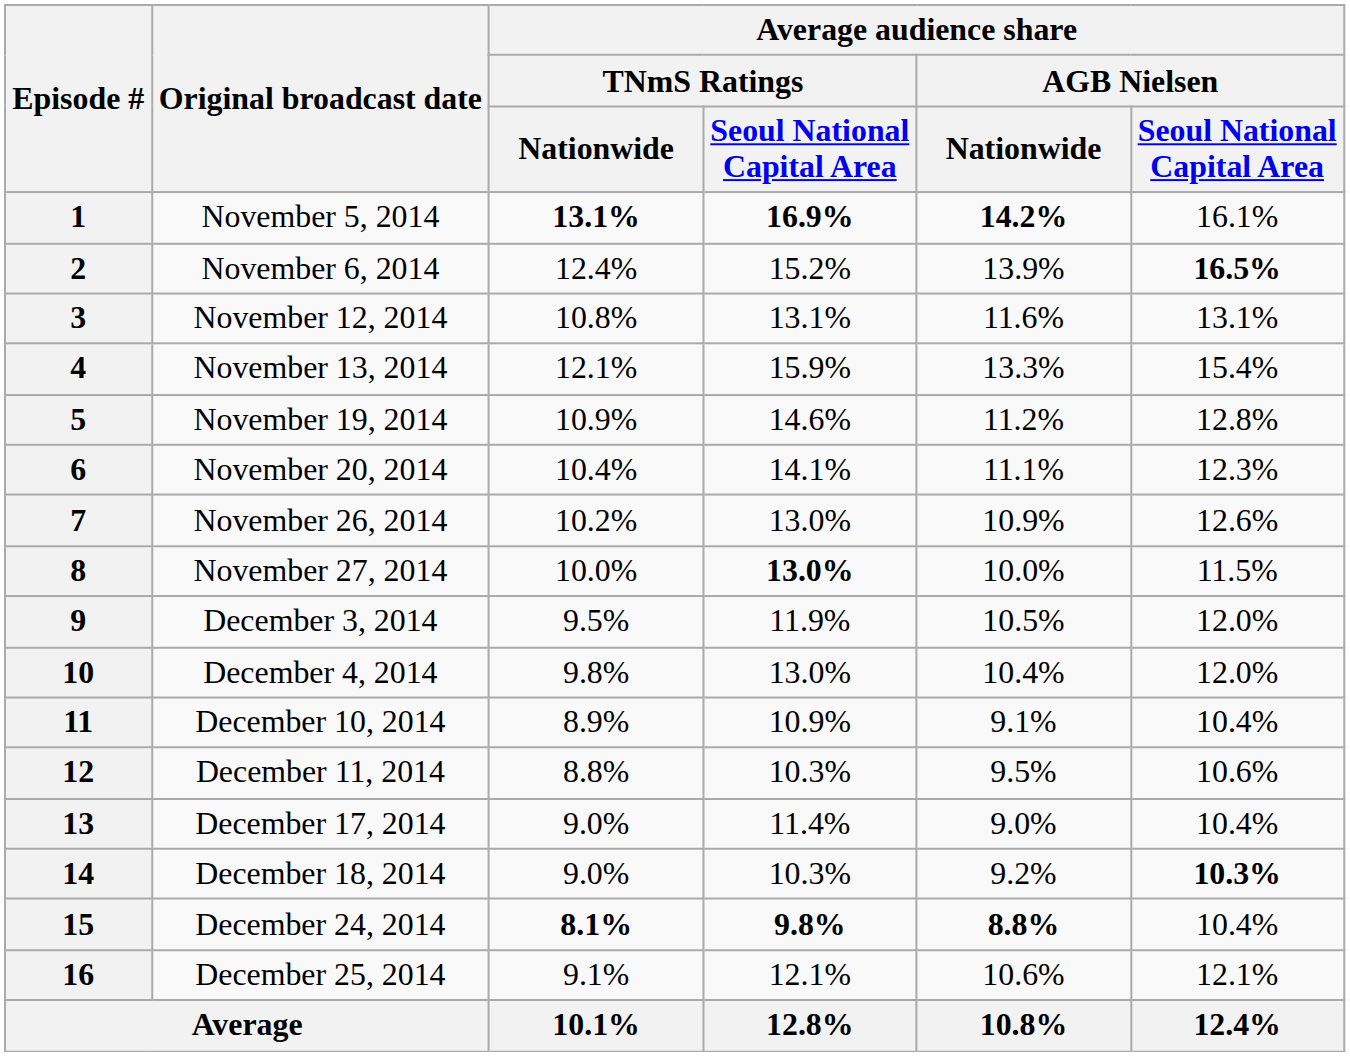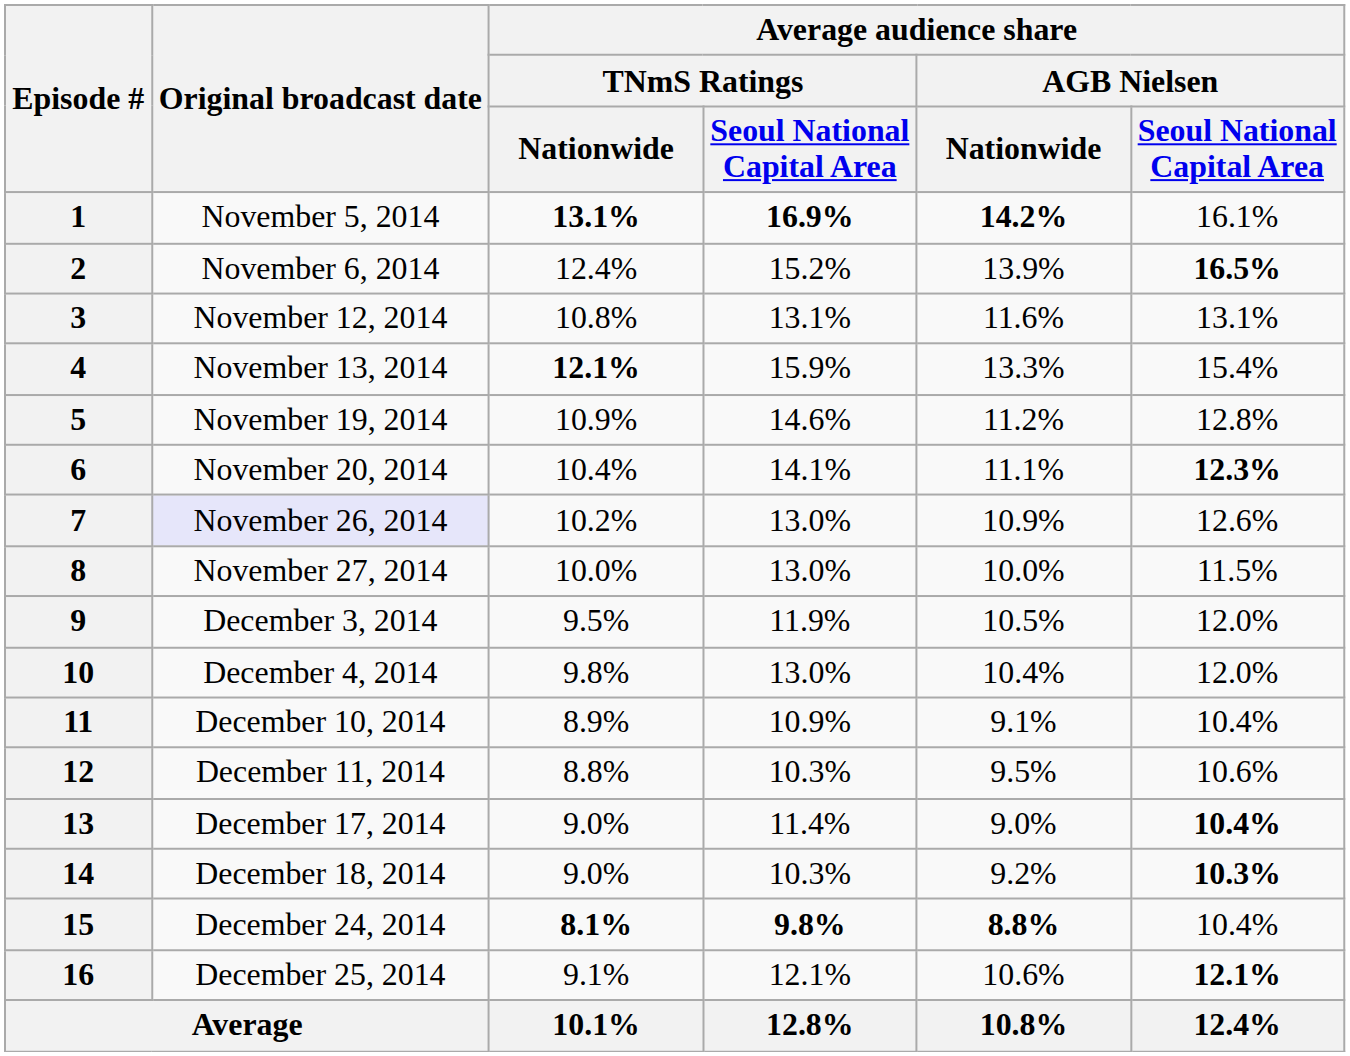(596, 368) normal -> (596, 368) bold
(1237, 469) normal -> (1237, 469) bold
(320, 520) no background -> (320, 520) lavender background
(810, 570) bold -> (810, 570) normal
(1237, 823) normal -> (1237, 823) bold
(1237, 974) normal -> (1237, 974) bold
